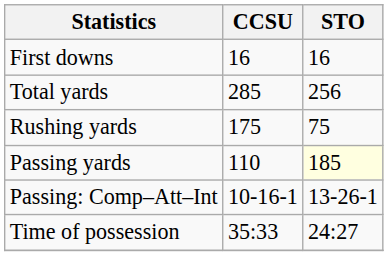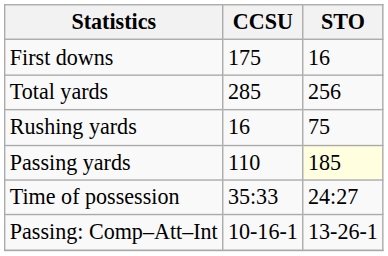(239, 57) 16 -> (244, 57) 175
(244, 127) 175 -> (239, 127) 16
rows swapped: (114, 197) <-> (95, 232)
